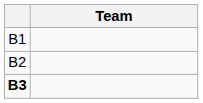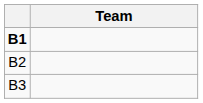(17, 39) normal -> (17, 39) bold
(17, 86) bold -> (17, 86) normal
